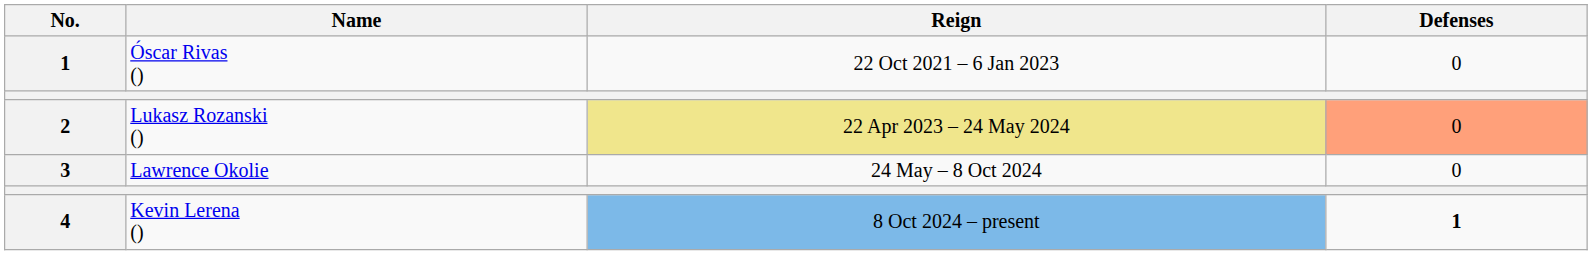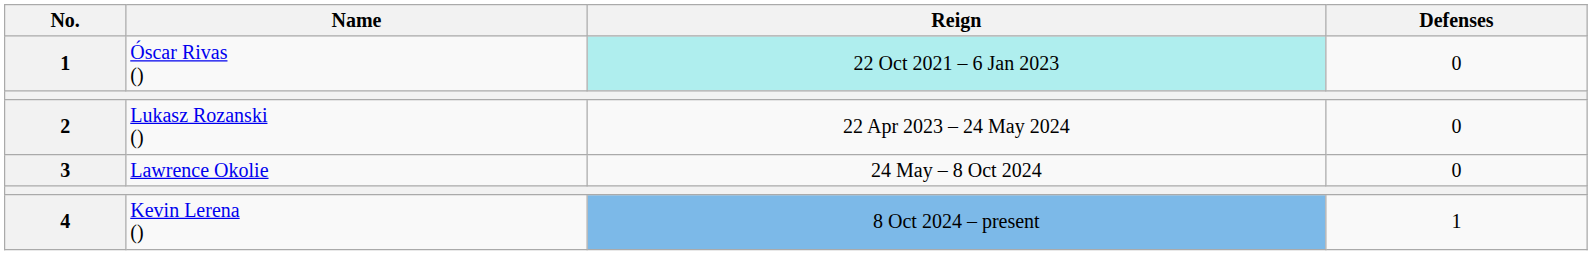(956, 63) no background -> (956, 63) paleturquoise background
(956, 126) khaki background -> (956, 126) no background
(1456, 126) lightsalmon background -> (1456, 126) no background
(1456, 221) bold -> (1456, 221) normal
